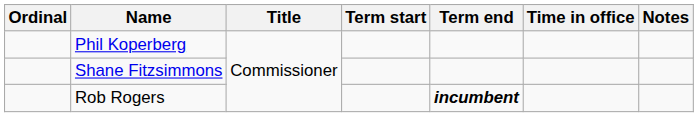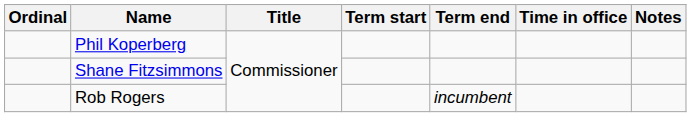(476, 97) bold -> (473, 97) normal
